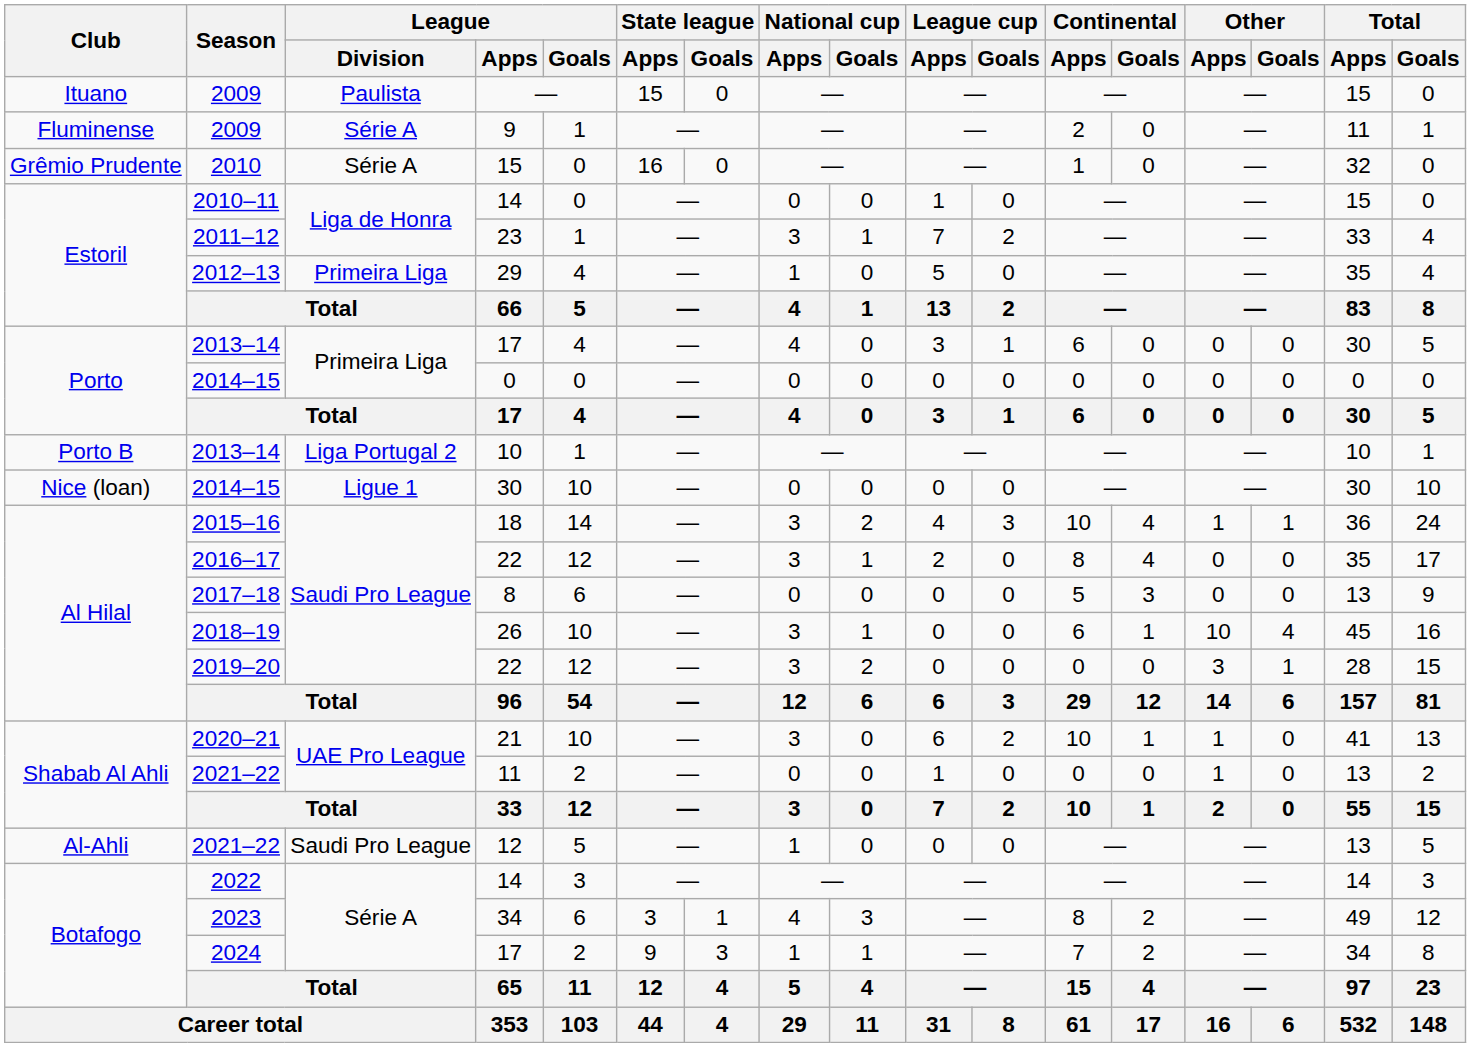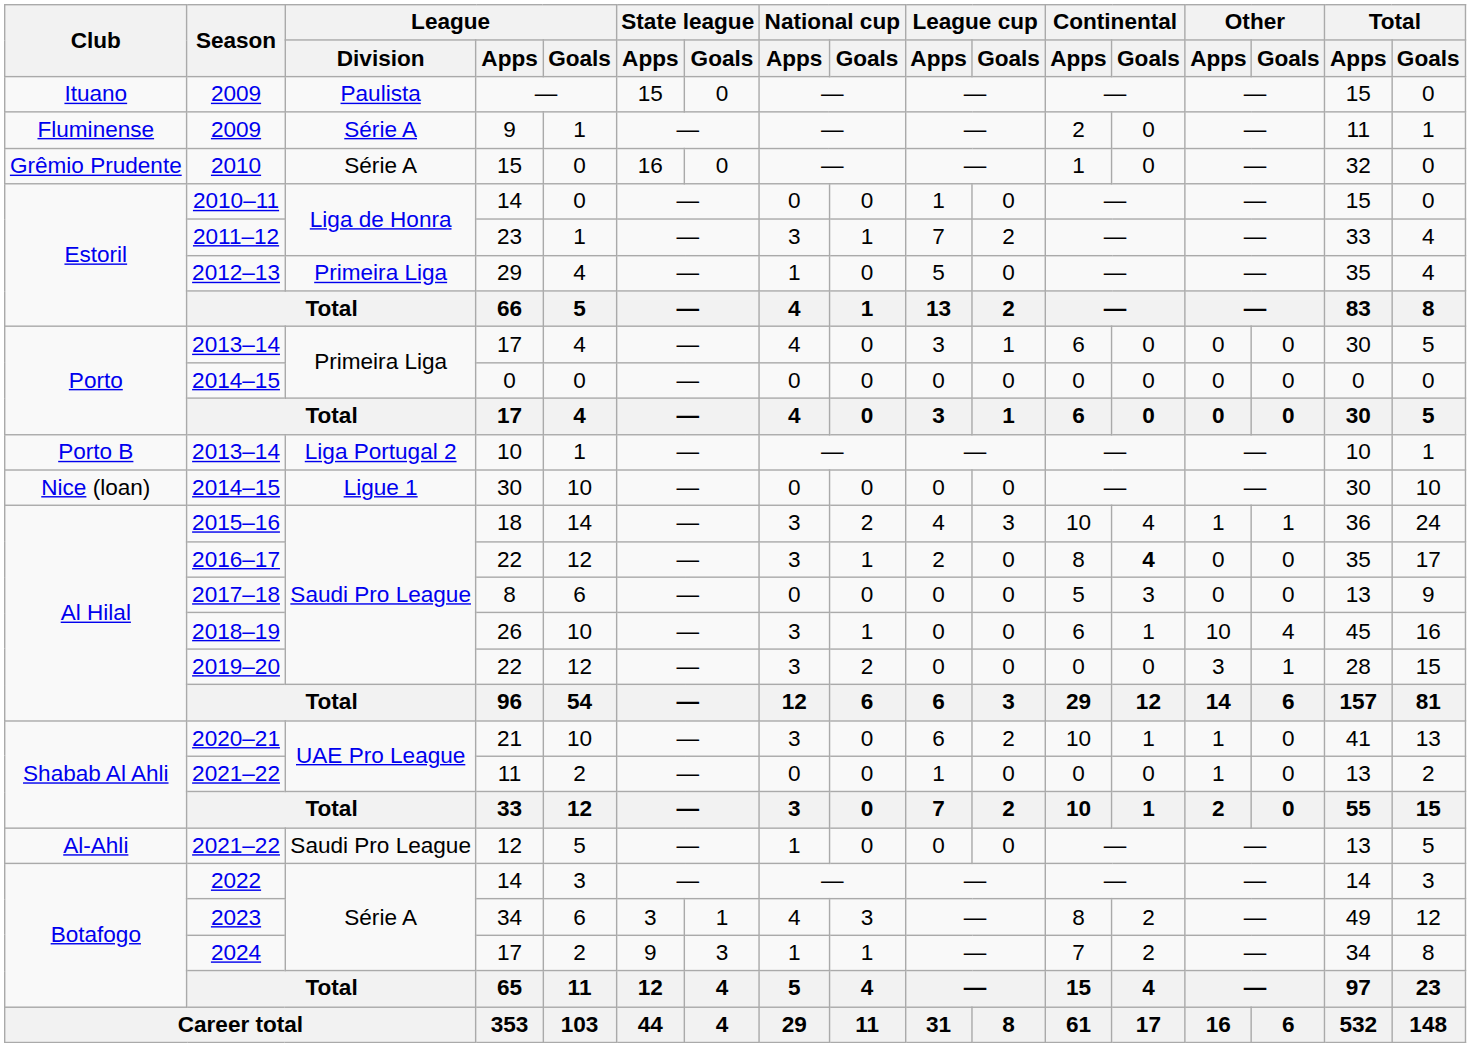(1148, 559) normal -> (1148, 559) bold
